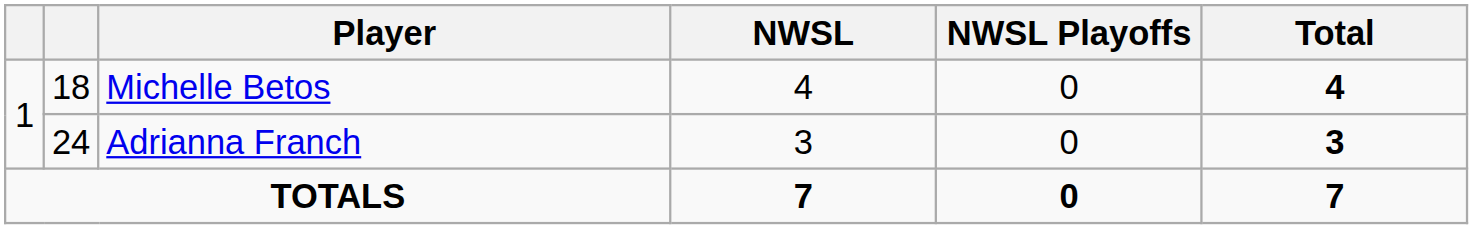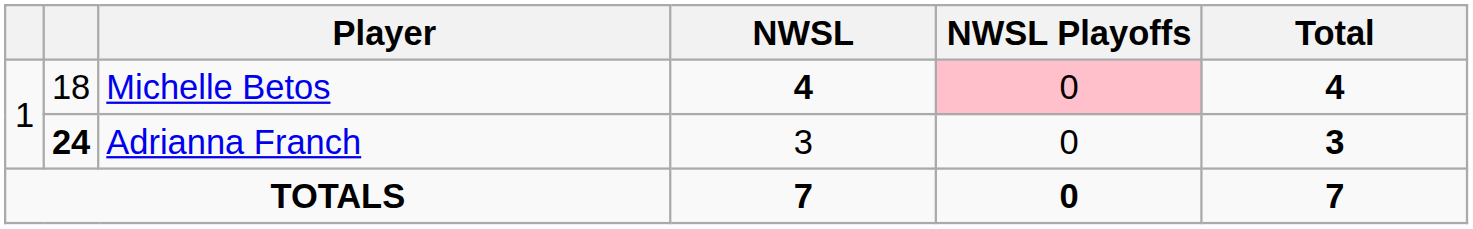(803, 87) normal -> (803, 87) bold
(1069, 87) no background -> (1069, 87) pink background
(71, 142) normal -> (71, 142) bold
